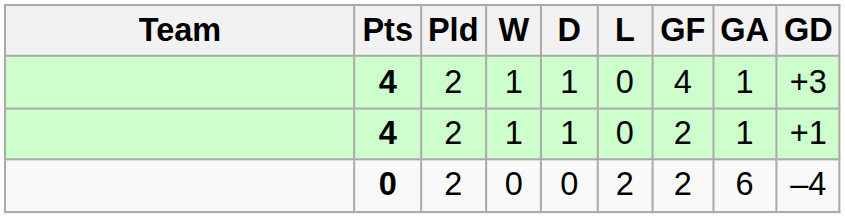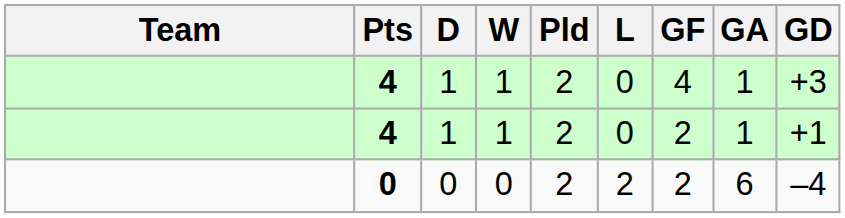columns swapped: (453, 30) <-> (569, 30)
